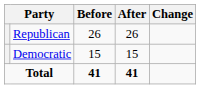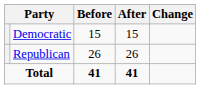rows swapped: (41, 34) <-> (42, 53)
